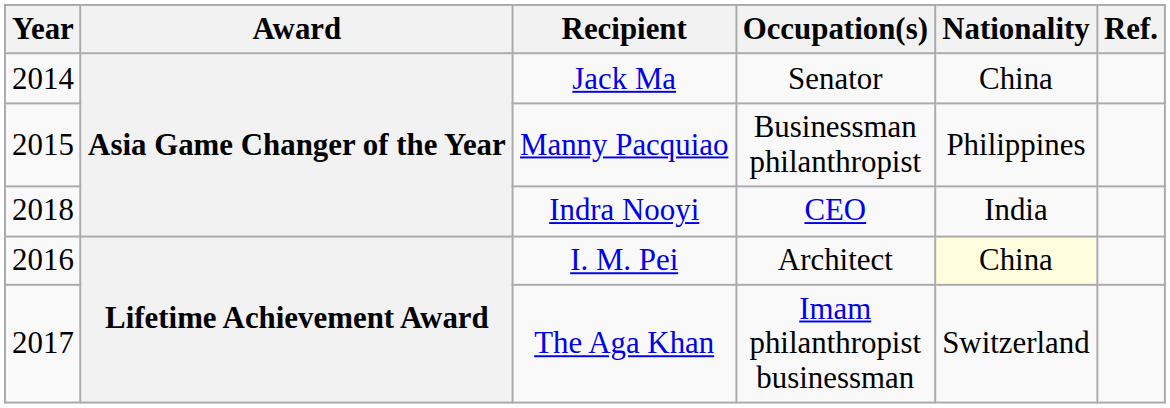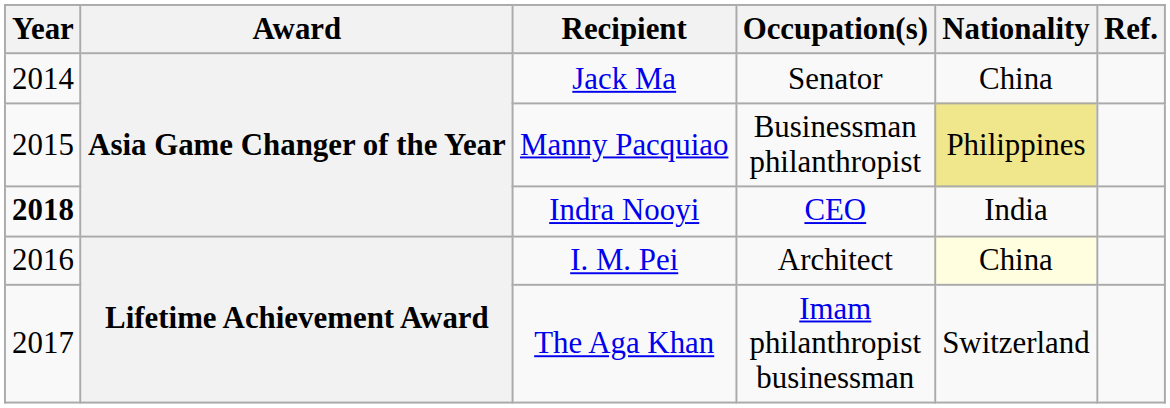(1016, 144) no background -> (1016, 144) khaki background
(43, 210) normal -> (43, 210) bold
